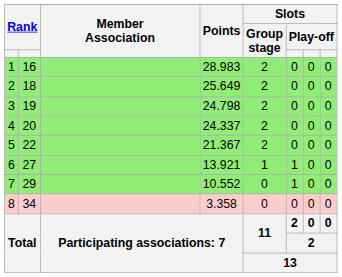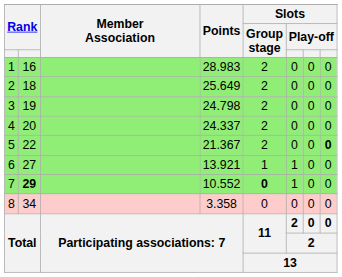(328, 145) normal -> (328, 145) bold
(29, 184) normal -> (29, 184) bold
(265, 184) normal -> (265, 184) bold
